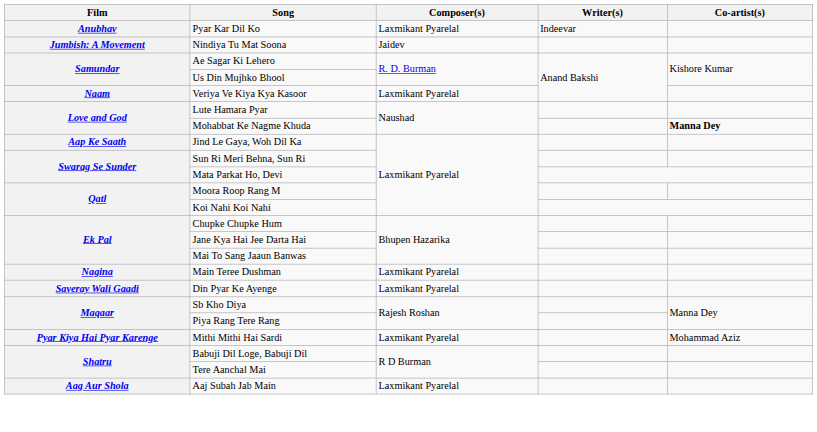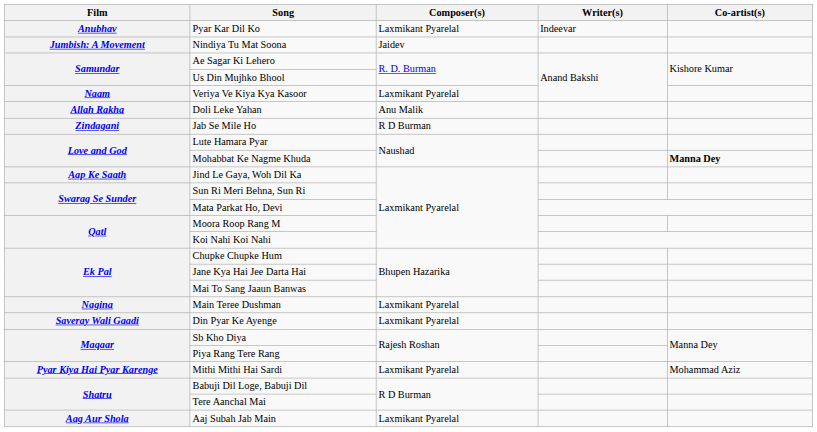+ row: (227, 110)
+ row: (224, 126)
